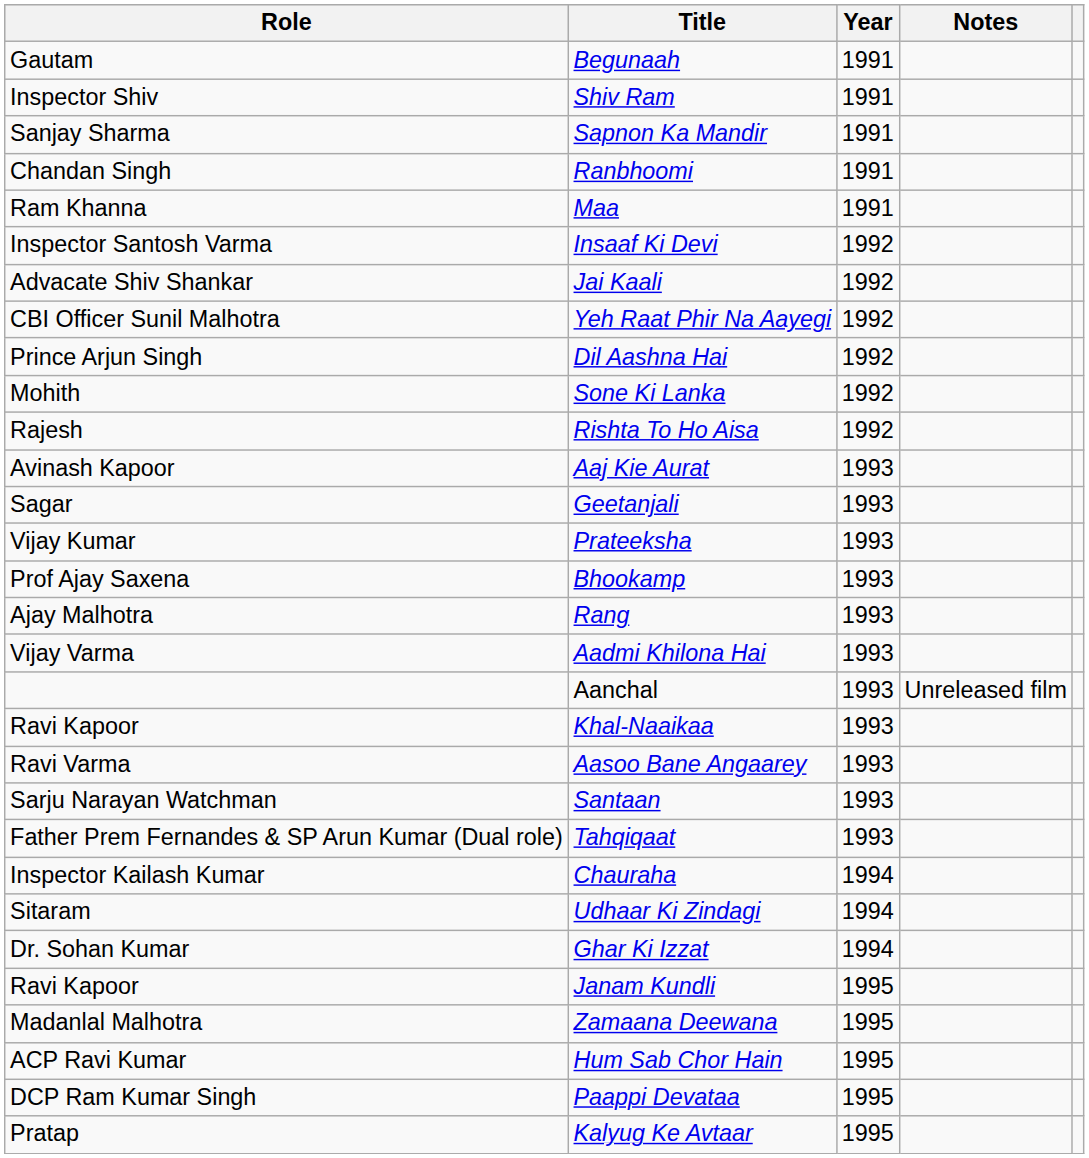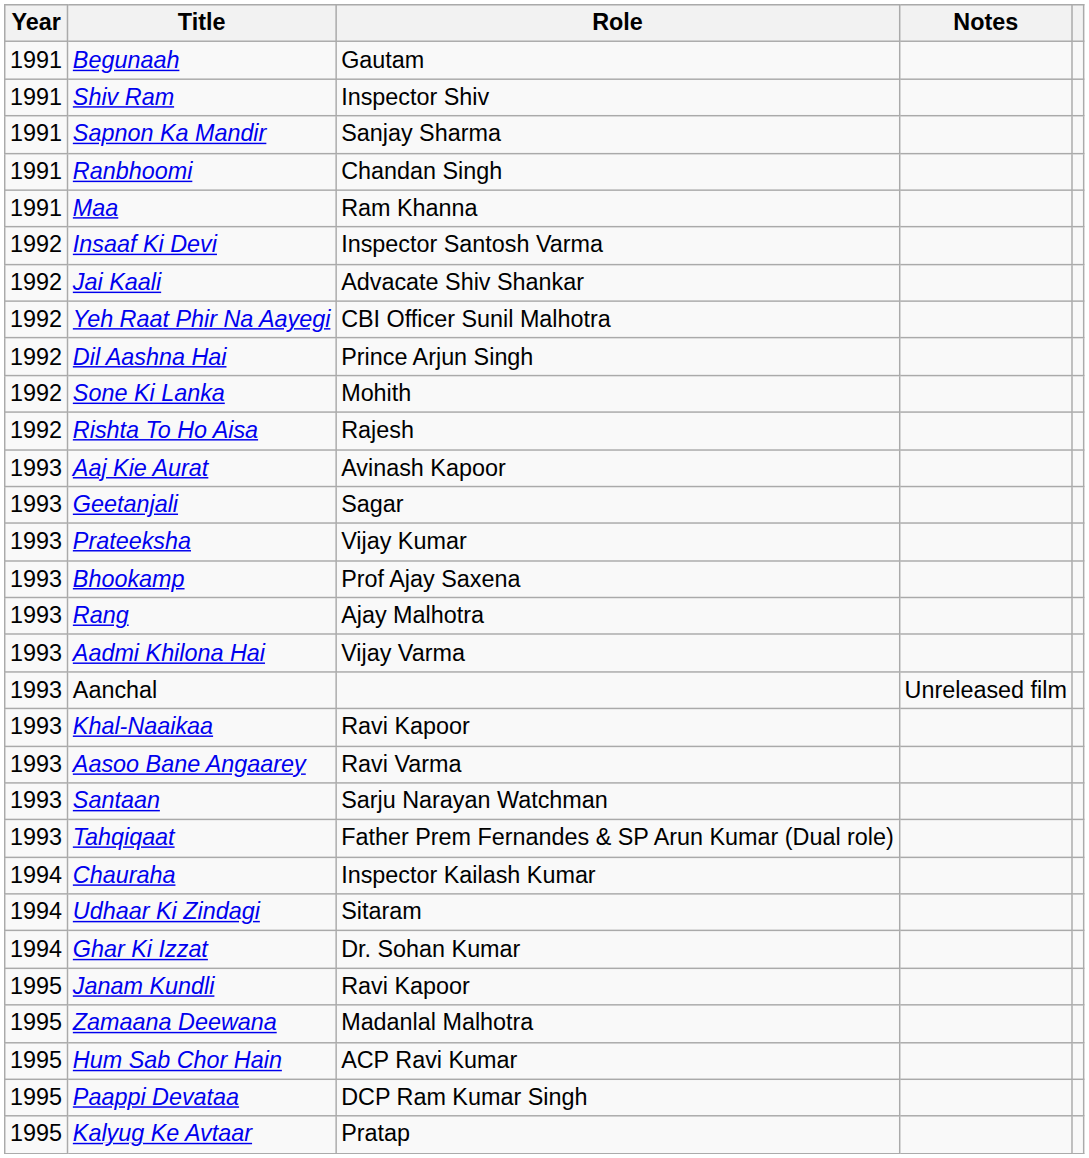columns swapped: (868, 23) <-> (286, 23)
